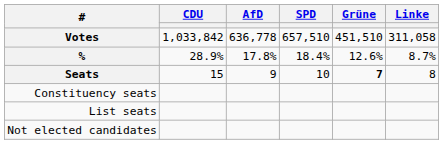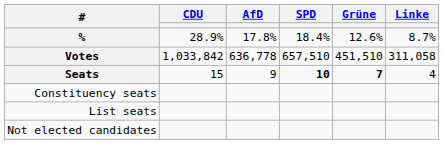rows swapped: (82, 37) <-> (82, 56)
(323, 74) normal -> (323, 74) bold
(432, 74) 8 -> (432, 74) 4
